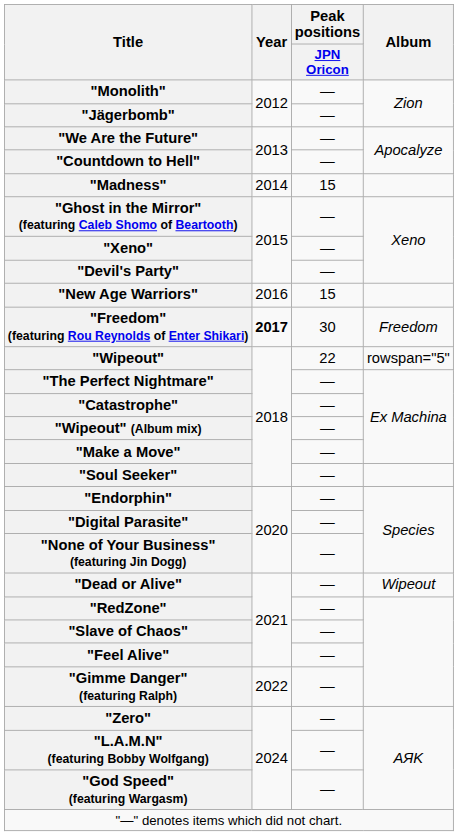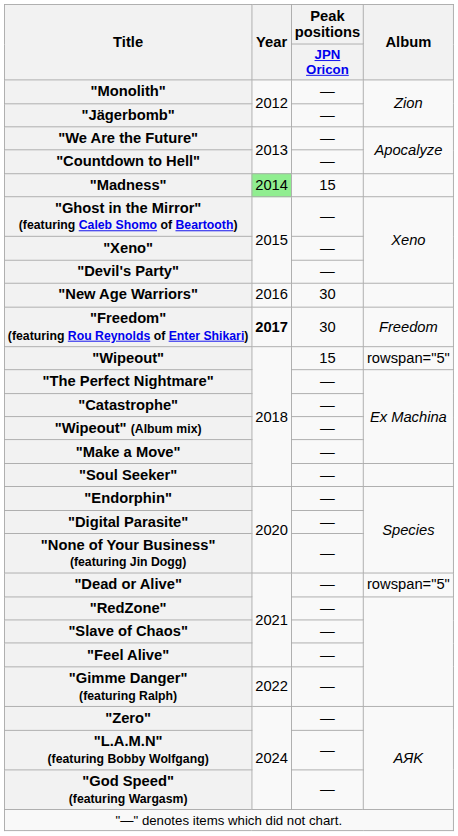(272, 185) no background -> (272, 185) lightgreen background
(327, 295) 15 -> (327, 295) 30
(327, 358) 22 -> (327, 358) 15
(408, 584) Wipeout -> (408, 584) rowspan="5"
